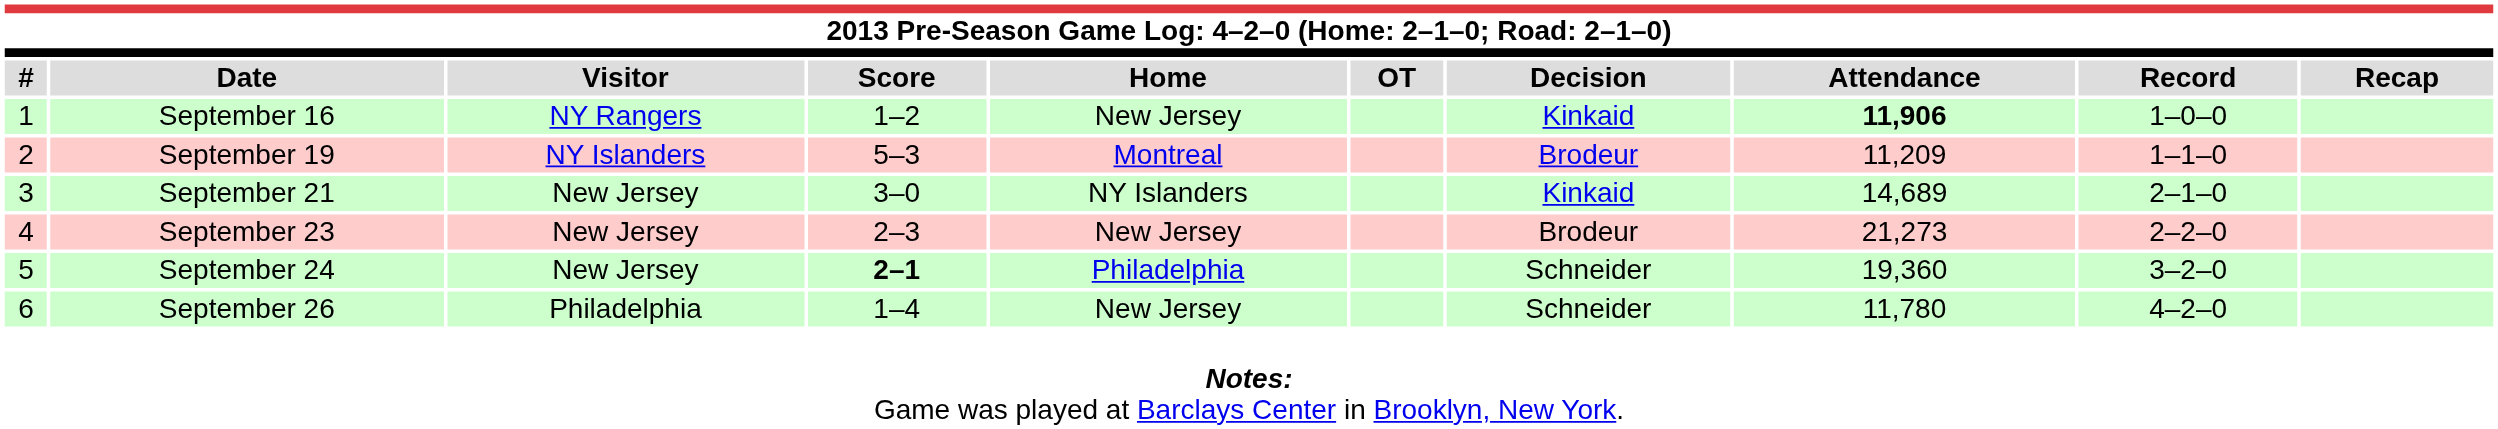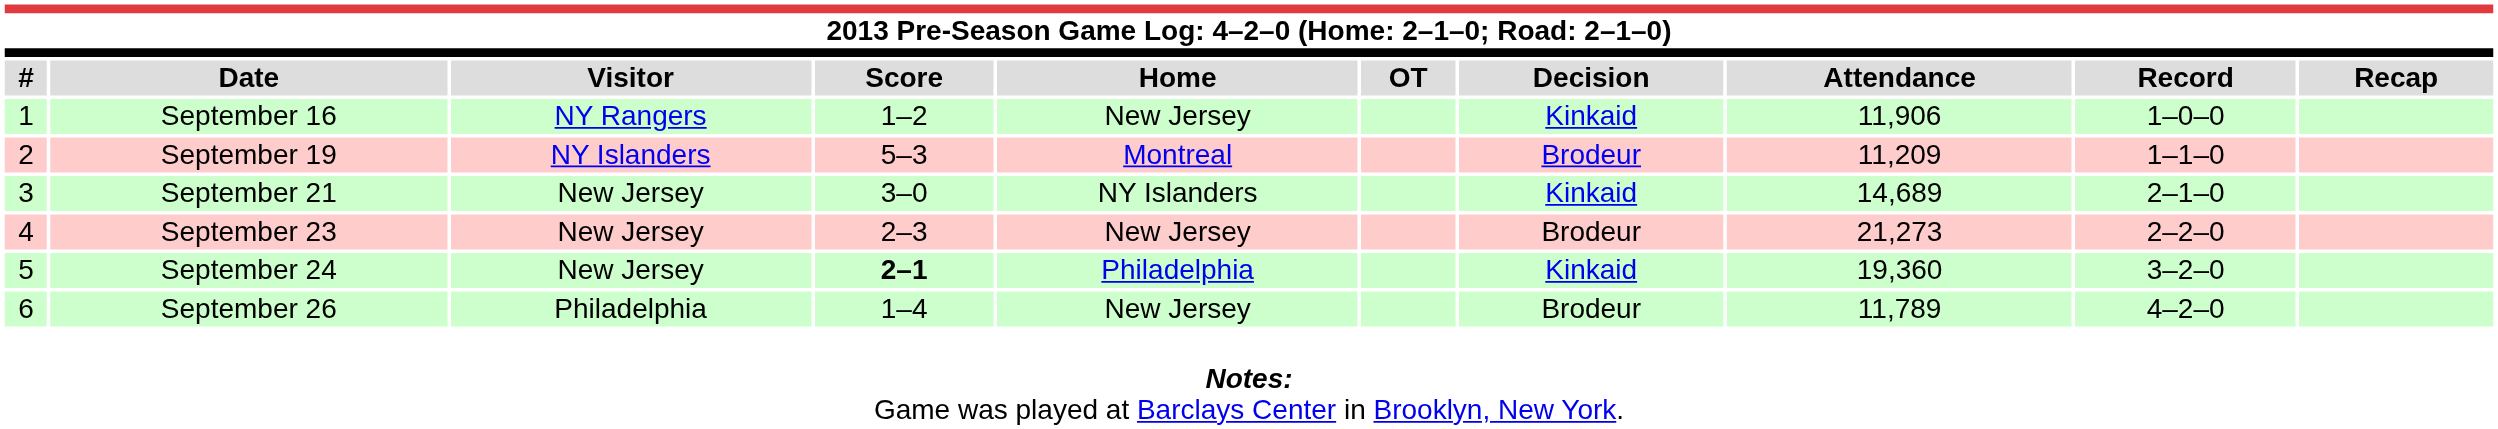(1904, 116) bold -> (1900, 116) normal
(1588, 270) Schneider -> (1591, 270) Kinkaid
(1588, 308) Schneider -> (1591, 308) Brodeur
(1904, 308) 11,780 -> (1900, 308) 11,789
